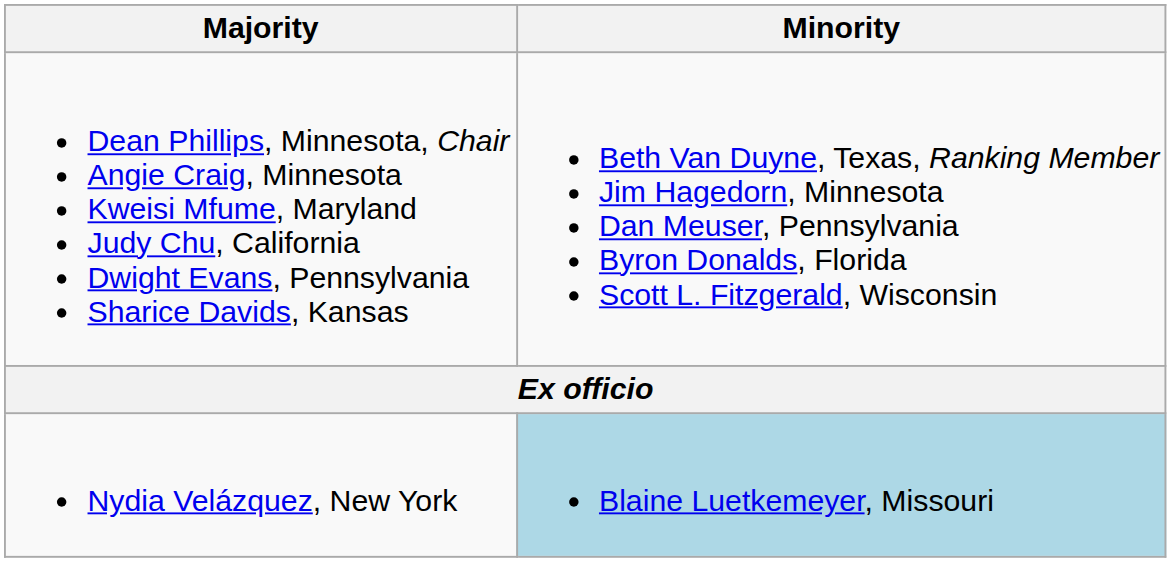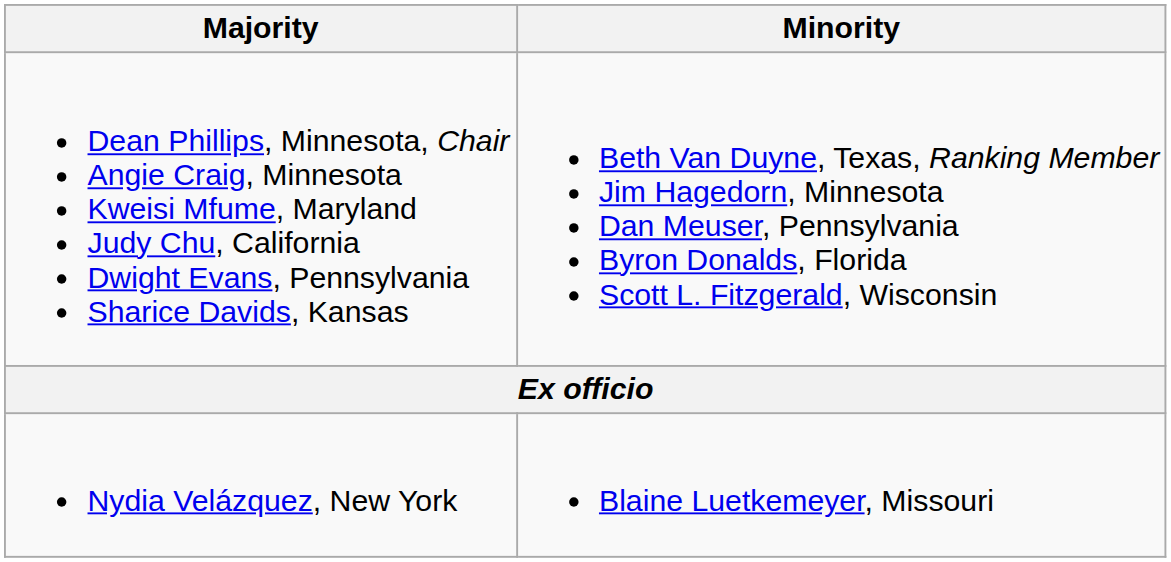(841, 502) lightblue background -> (841, 502) no background
